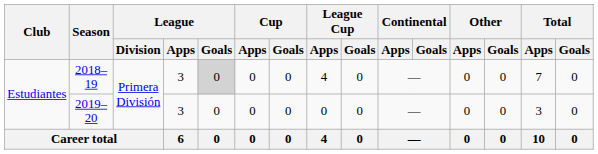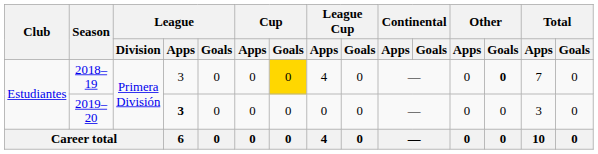(217, 76) lightgrey background -> (217, 76) no background
(288, 76) no background -> (288, 76) gold background
(503, 76) normal -> (503, 76) bold
(181, 111) normal -> (181, 111) bold
